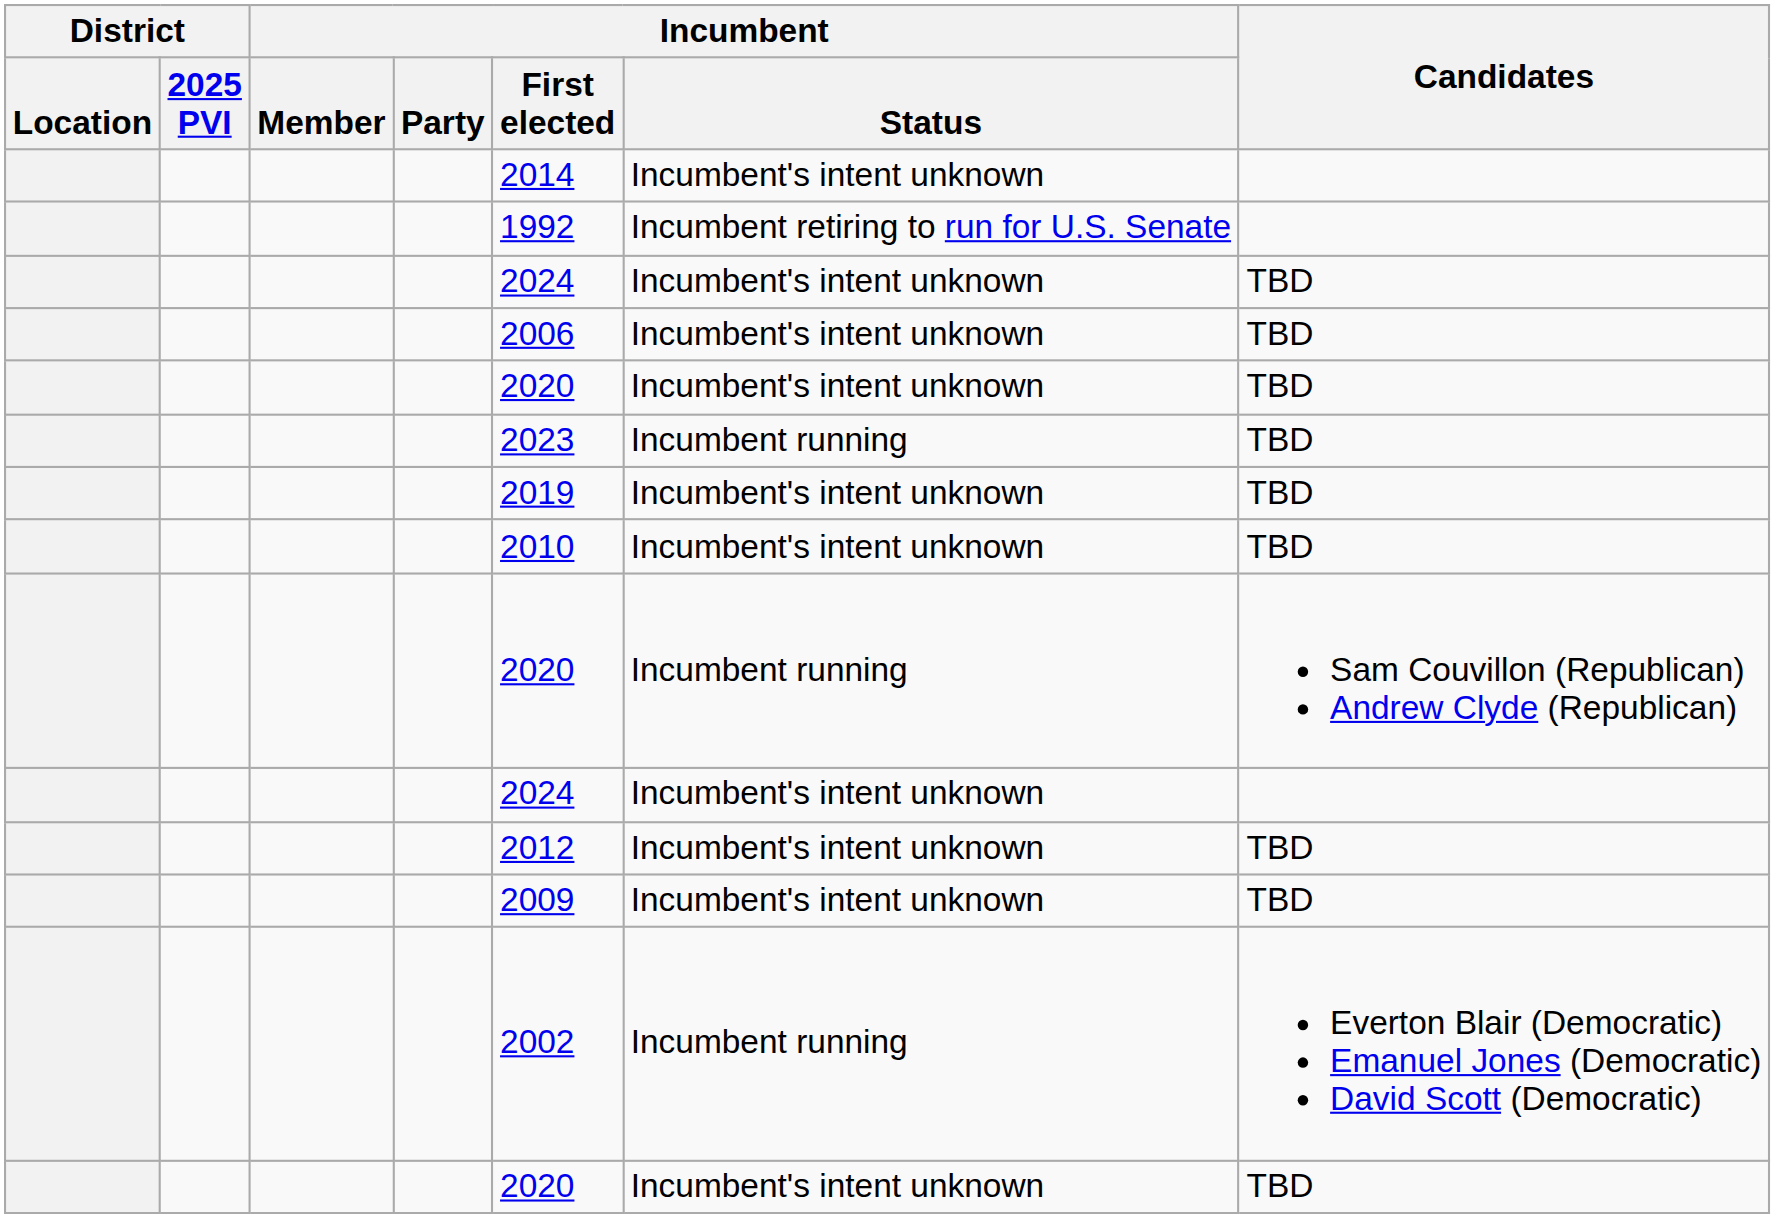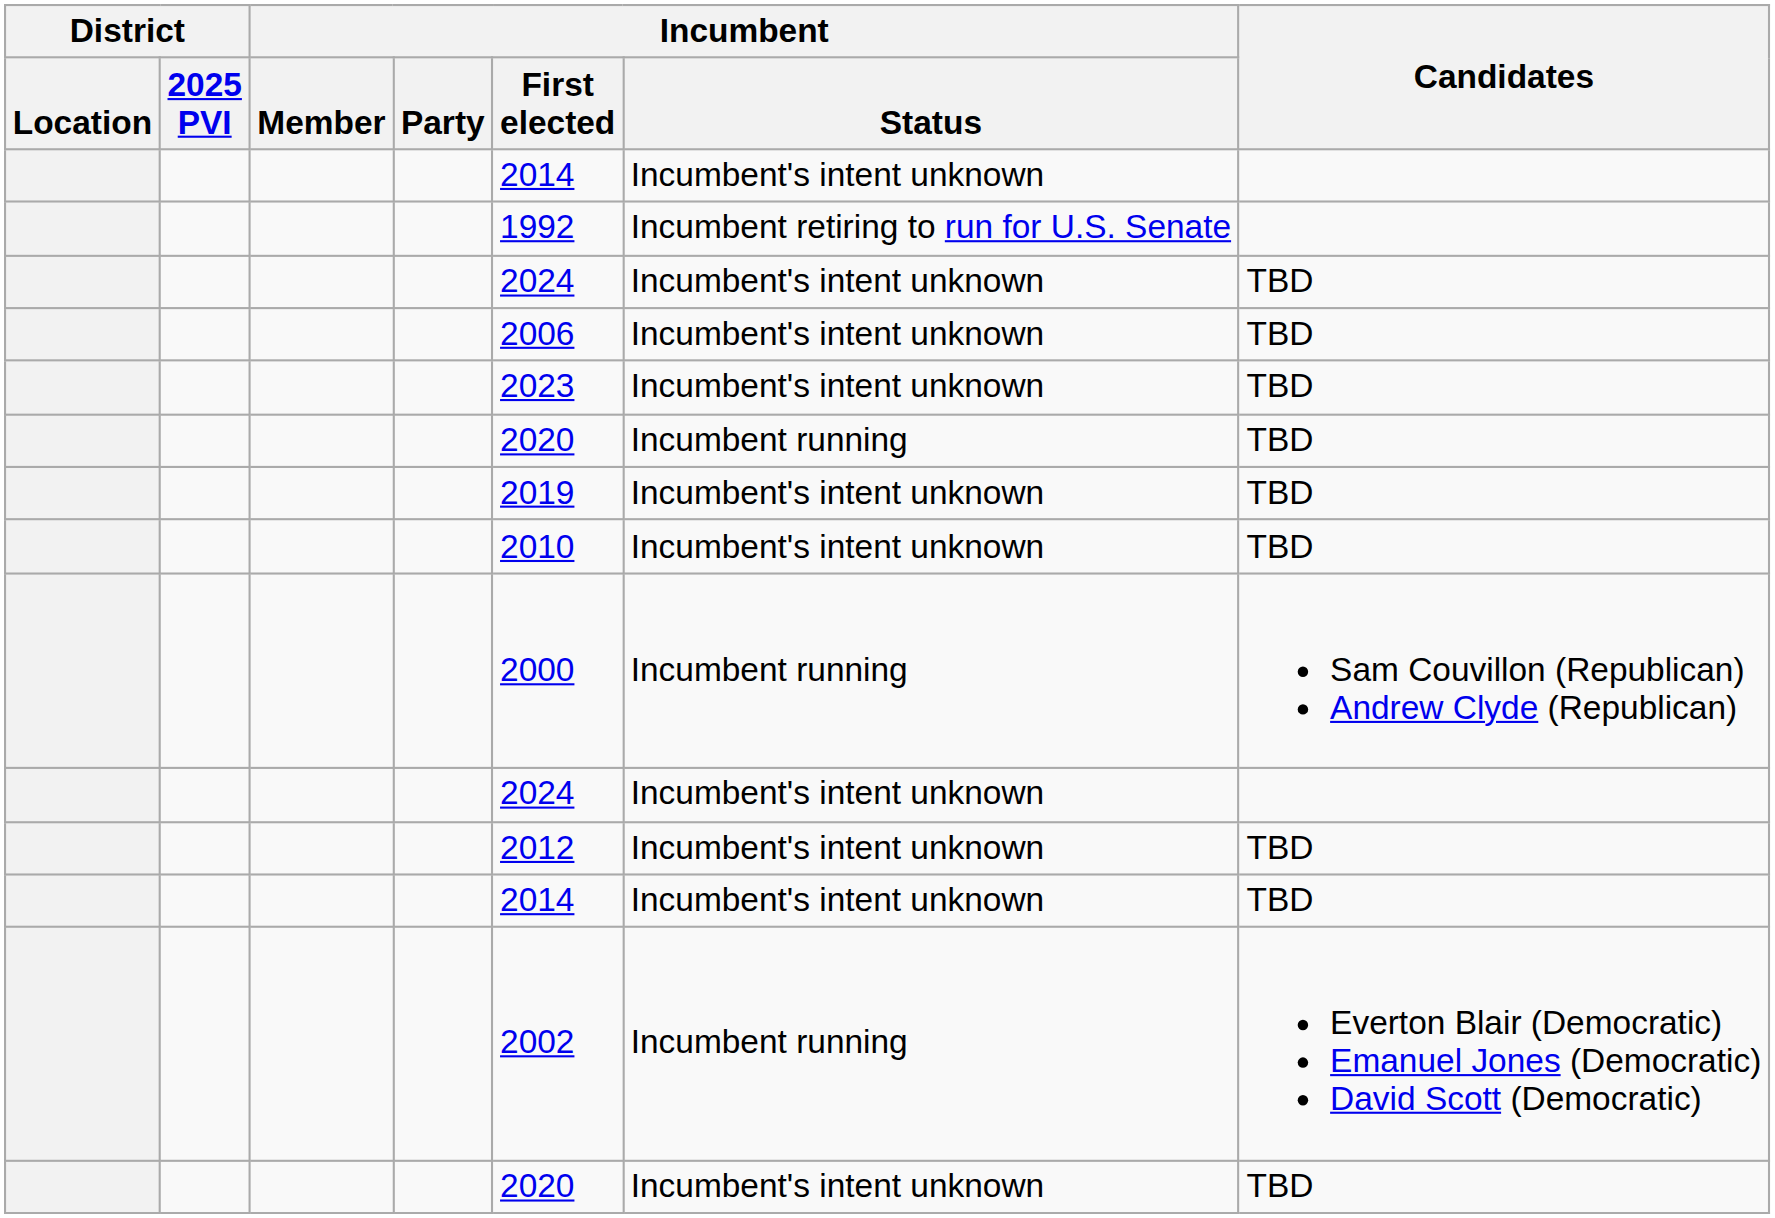(537, 386) 2020 -> (537, 386) 2023
(537, 439) 2023 -> (537, 439) 2020
(537, 670) 2020 -> (537, 670) 2000
(537, 900) 2009 -> (537, 900) 2014
